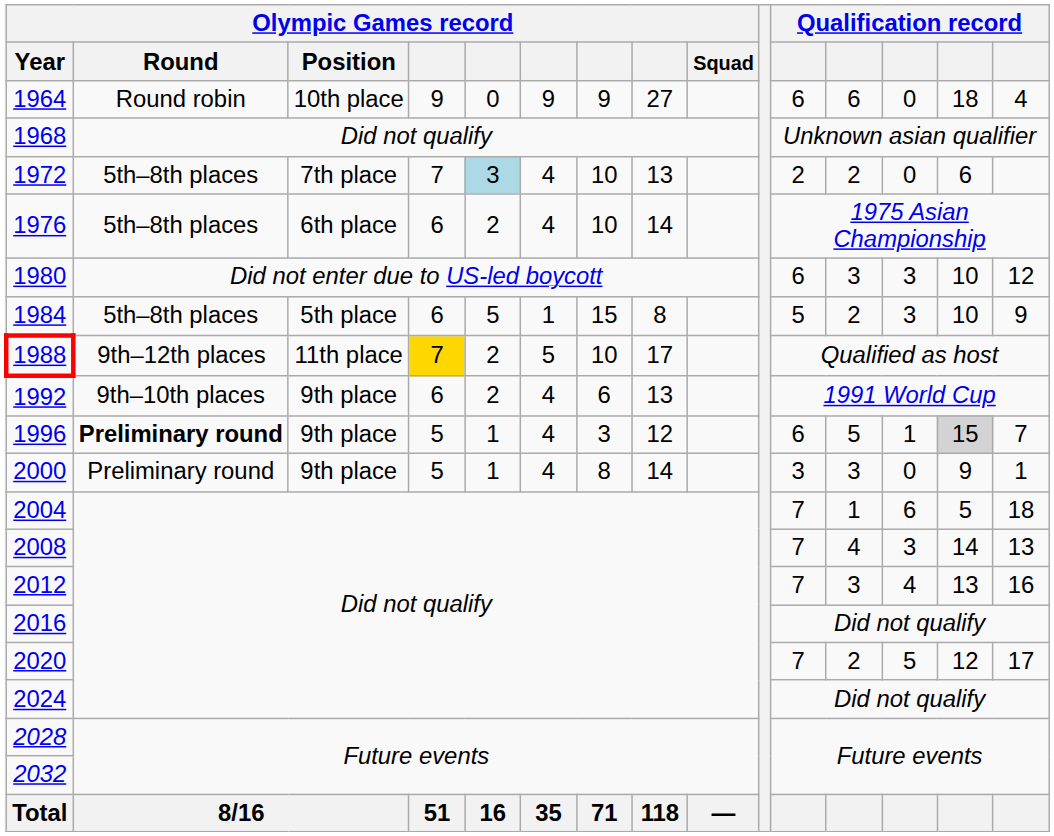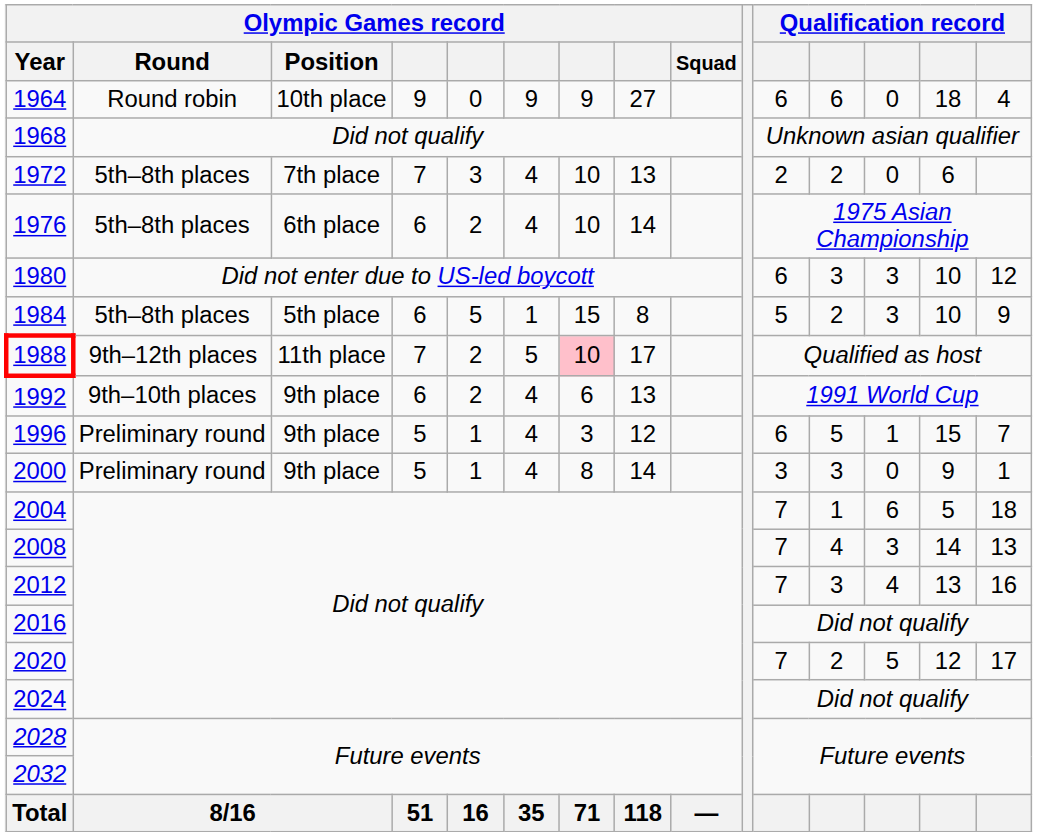(493, 174) lightblue background -> (476, 174) no background
(437, 355) gold background -> (420, 355) no background
(604, 355) no background -> (587, 355) pink background
(181, 434) bold -> (172, 434) normal
(965, 434) lightgrey background -> (948, 434) no background
